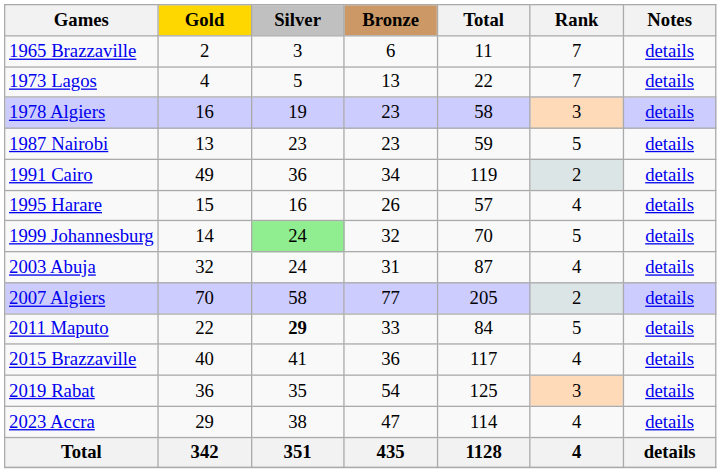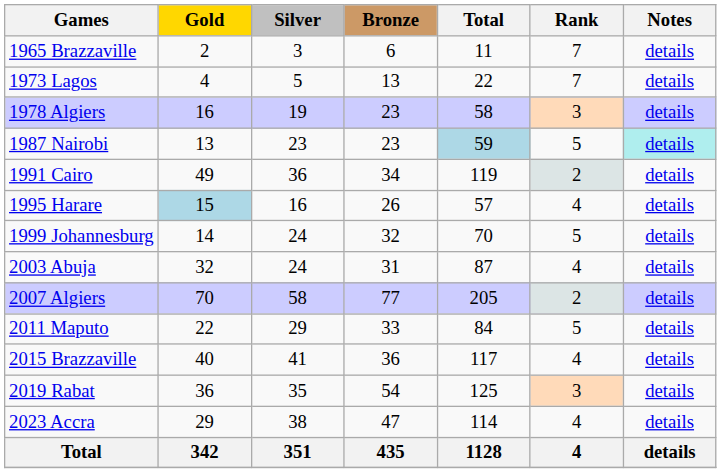(484, 143) no background -> (484, 143) lightblue background
(670, 143) no background -> (670, 143) paleturquoise background
(205, 205) no background -> (205, 205) lightblue background
(298, 236) lightgreen background -> (298, 236) no background
(298, 329) bold -> (298, 329) normal
